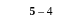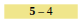(41, 11) no background -> (41, 11) khaki background
